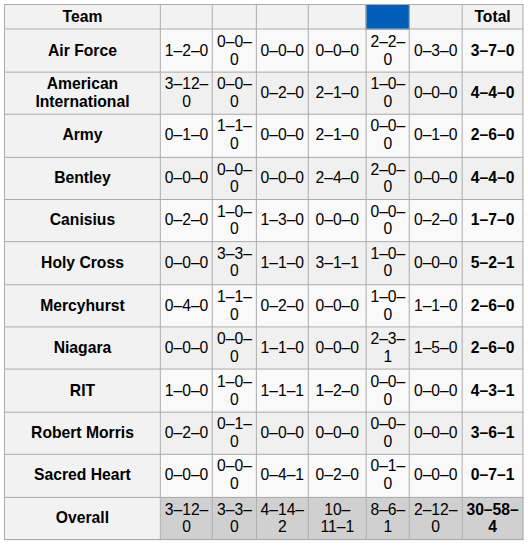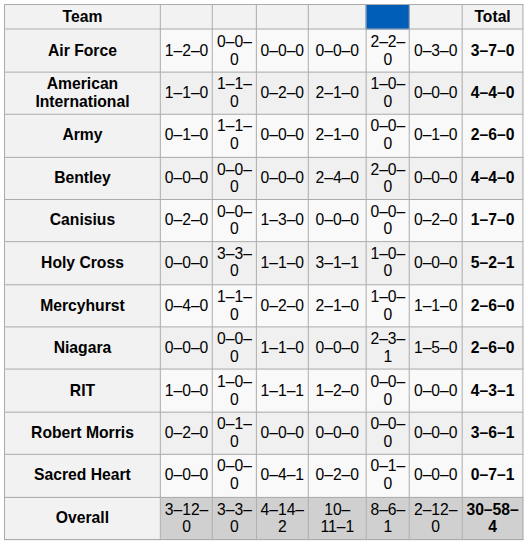(187, 93) 3–12–0 -> (187, 93) 1–1–0
(234, 93) 0–0–0 -> (234, 93) 1–1–0
(234, 220) 1–0–0 -> (234, 220) 0–0–0
(337, 305) 0–0–0 -> (337, 305) 2–1–0
